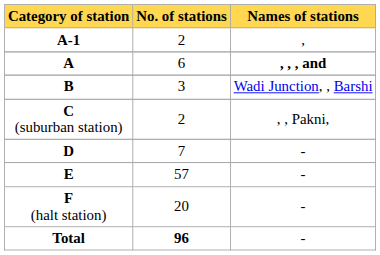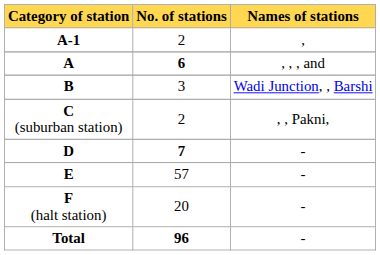(182, 63) normal -> (182, 63) bold
(303, 63) bold -> (303, 63) normal
(182, 151) normal -> (182, 151) bold
